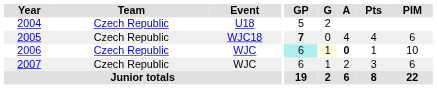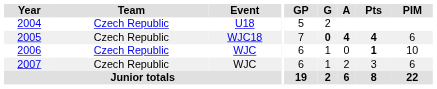(301, 37) bold -> (301, 37) normal
(328, 37) normal -> (328, 37) bold
(346, 37) normal -> (346, 37) bold
(374, 37) normal -> (374, 37) bold
(301, 51) paleturquoise background -> (301, 51) no background
(328, 51) lightyellow background -> (328, 51) no background
(346, 51) bold -> (346, 51) normal
(374, 51) normal -> (374, 51) bold
